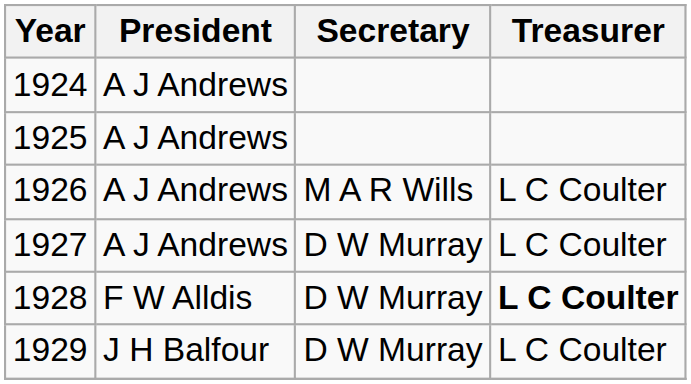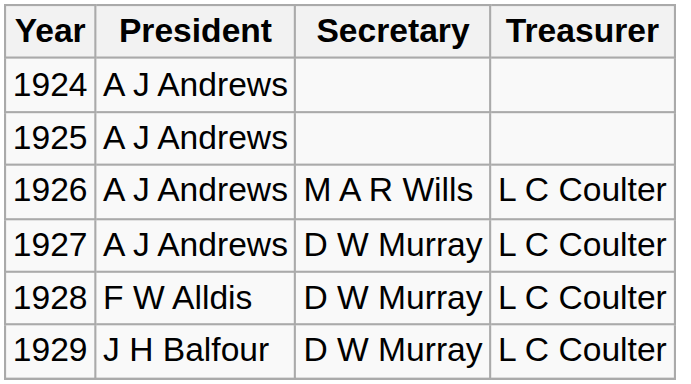(588, 297) bold -> (582, 297) normal
